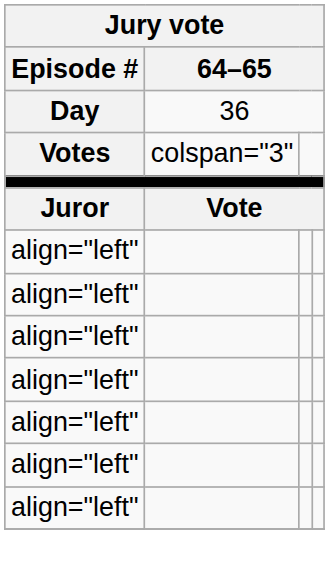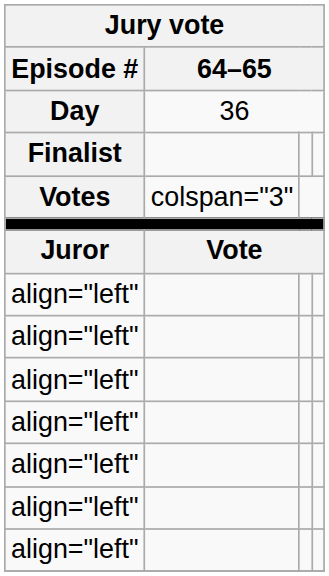+ row: (75, 153)
